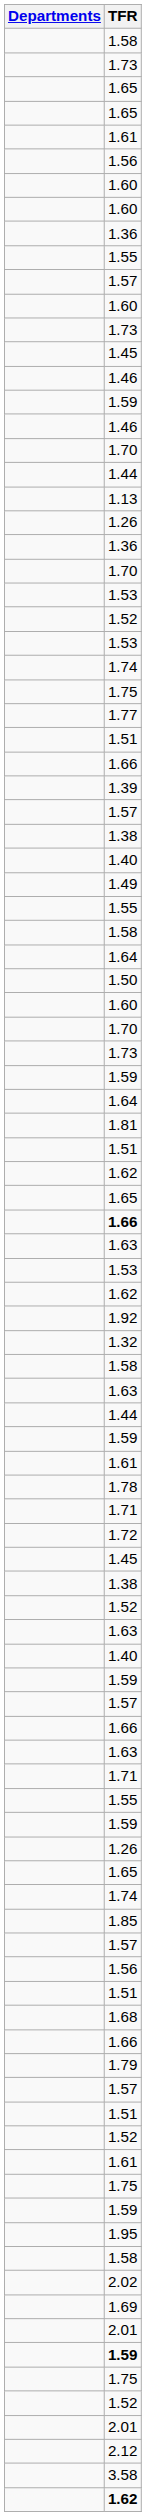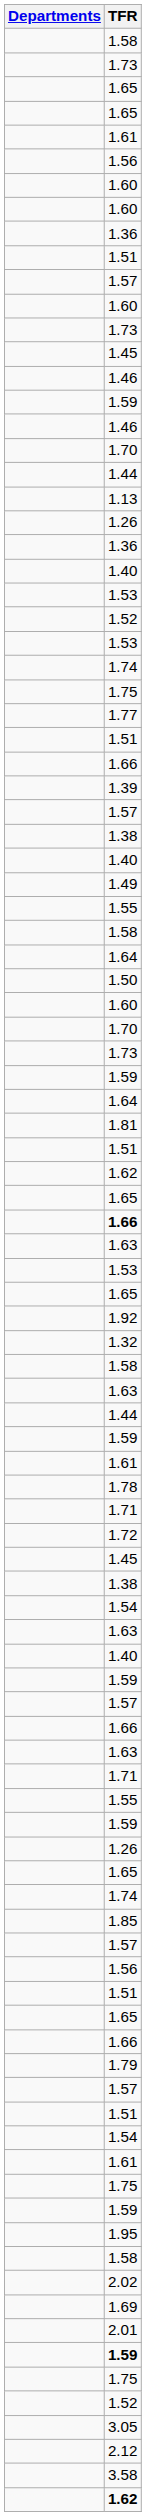(123, 257) 1.55 -> (123, 257) 1.51
(123, 570) 1.70 -> (123, 570) 1.40
(123, 1294) 1.62 -> (123, 1294) 1.65
(123, 1607) 1.52 -> (123, 1607) 1.54
(123, 2017) 1.68 -> (123, 2017) 1.65
(123, 2137) 1.52 -> (123, 2137) 1.54
(123, 2427) 2.01 -> (123, 2427) 3.05
